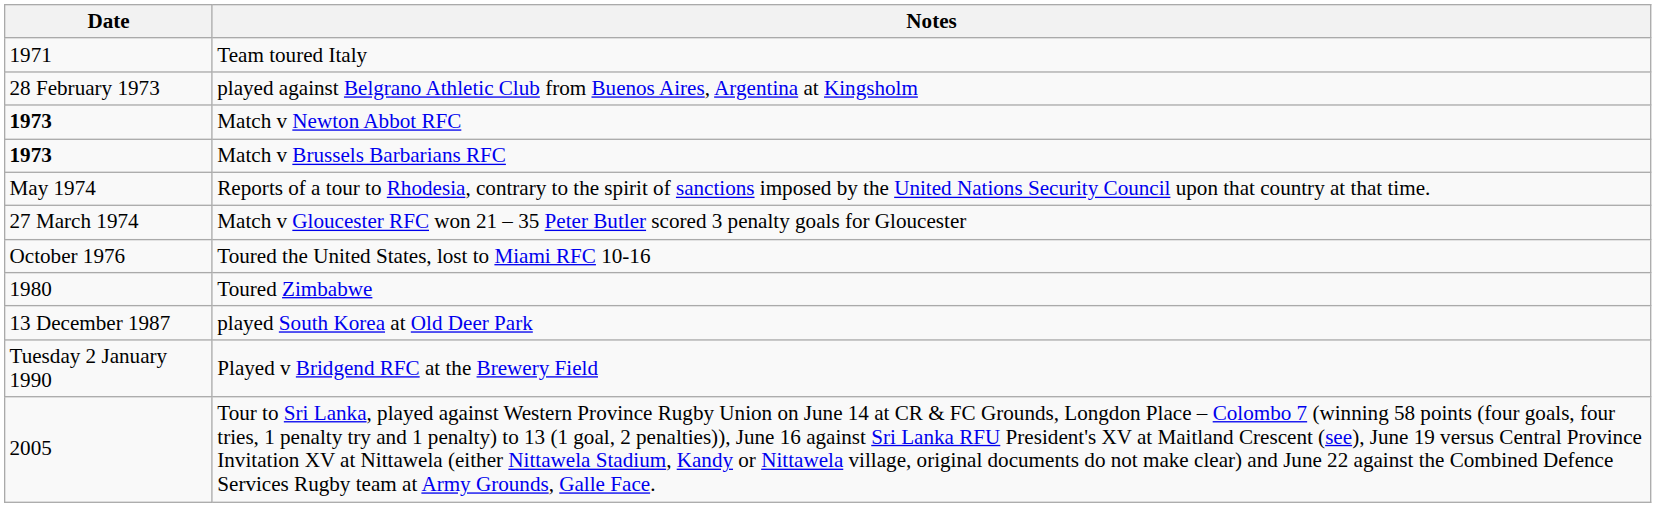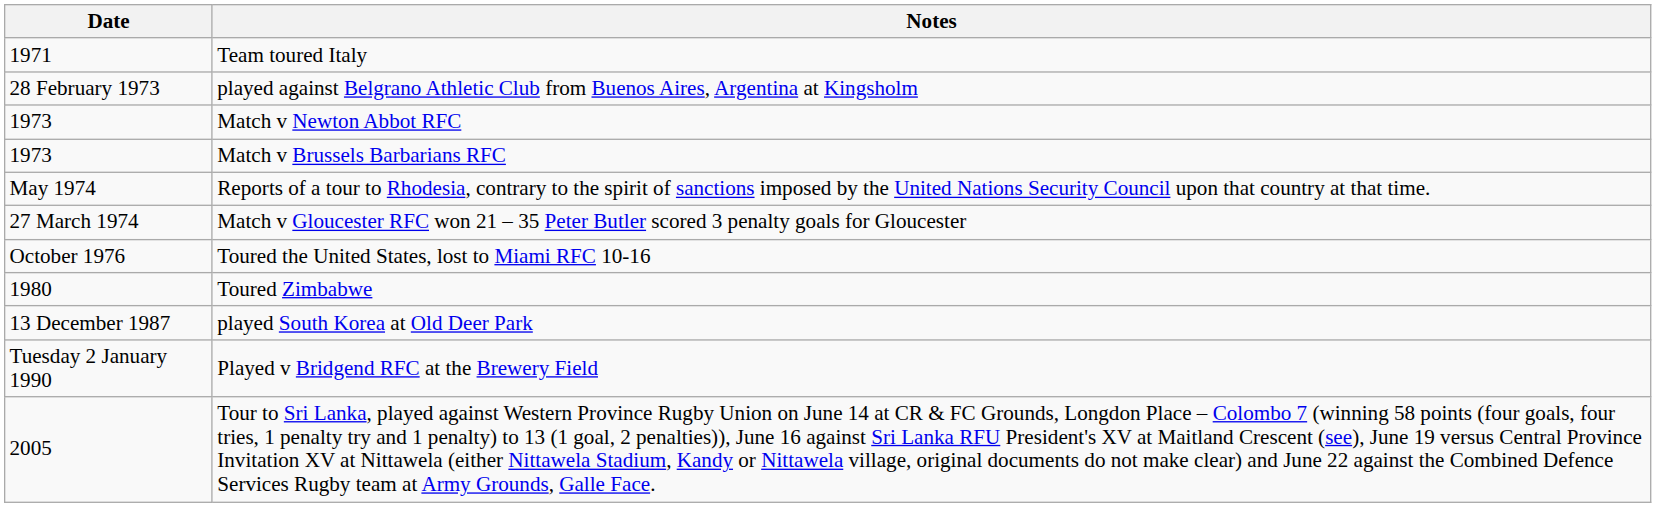(31, 121) bold -> (31, 121) normal
(31, 155) bold -> (31, 155) normal
